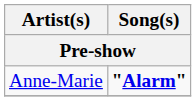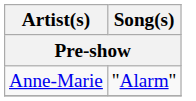(149, 80) bold -> (144, 80) normal
